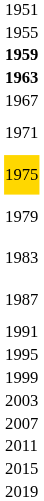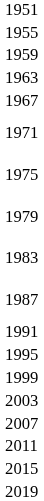(22, 55) bold -> (22, 55) normal
(22, 78) bold -> (22, 78) normal
(22, 174) gold background -> (22, 174) no background
